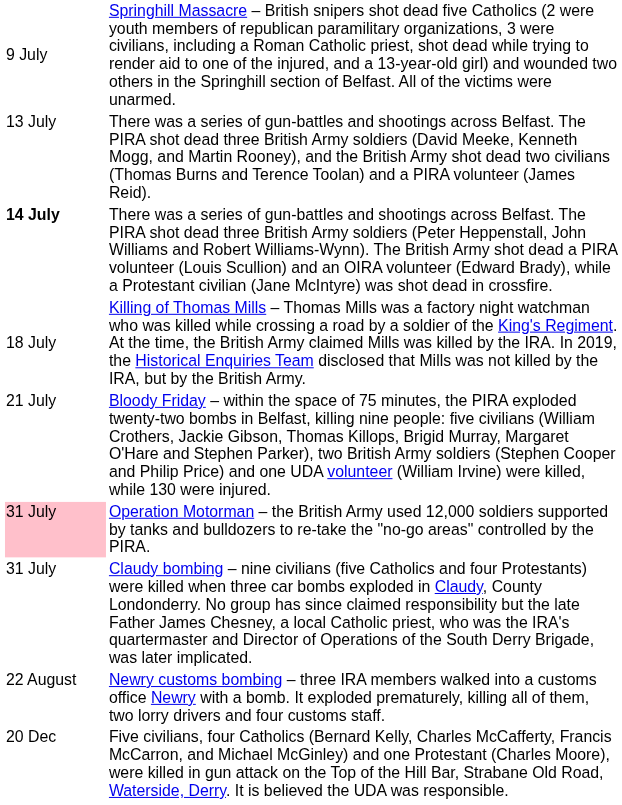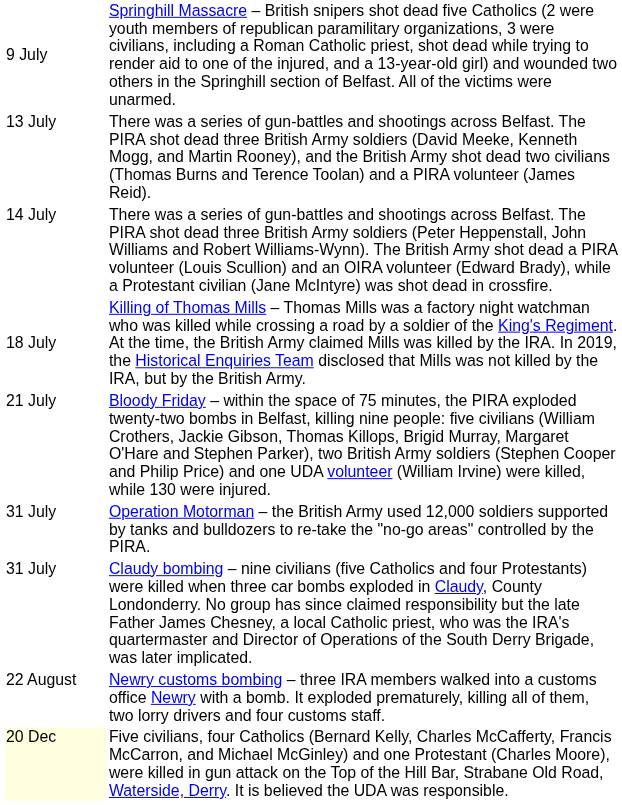(33, 214) bold -> (31, 214) normal
(31, 511) pink background -> (31, 511) no background
(31, 737) no background -> (31, 737) lightyellow background
